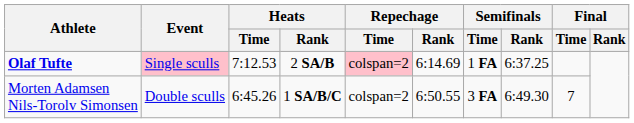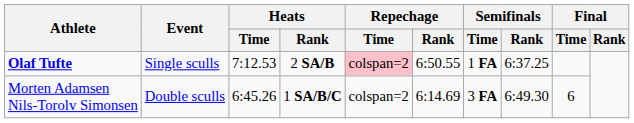(182, 64) pink background -> (182, 64) no background
(438, 64) 6:14.69 -> (438, 64) 6:50.55
(438, 97) 6:50.55 -> (438, 97) 6:14.69
(571, 97) 7 -> (571, 97) 6
